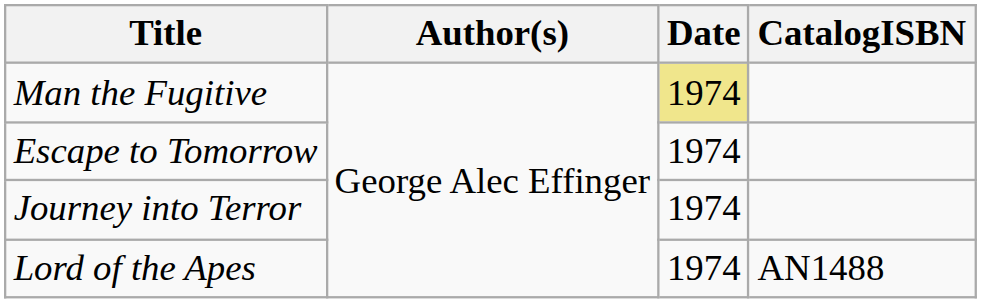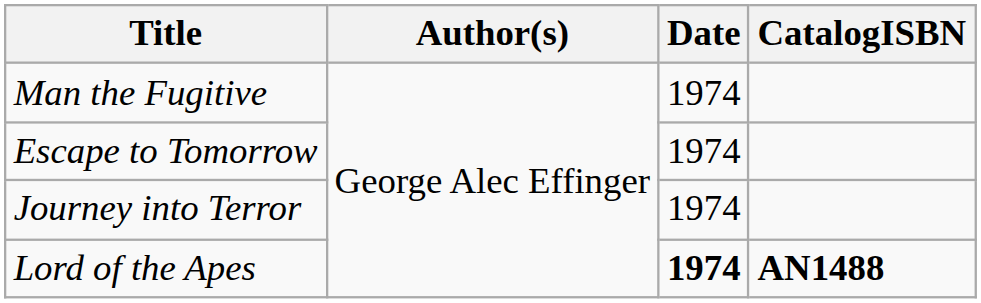(704, 92) khaki background -> (704, 92) no background
(704, 267) normal -> (704, 267) bold
(821, 267) normal -> (821, 267) bold
